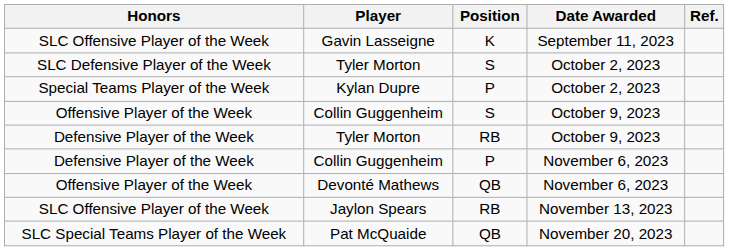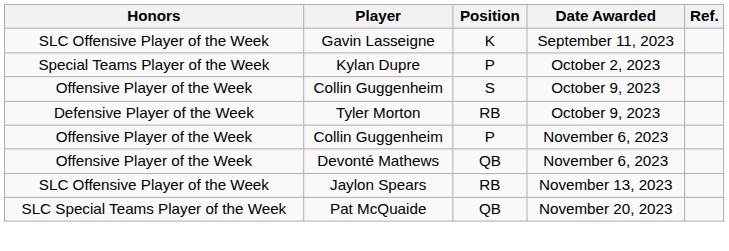- row: (378, 64)
(154, 161) Defensive Player of the Week -> (154, 137) Offensive Player of the Week
